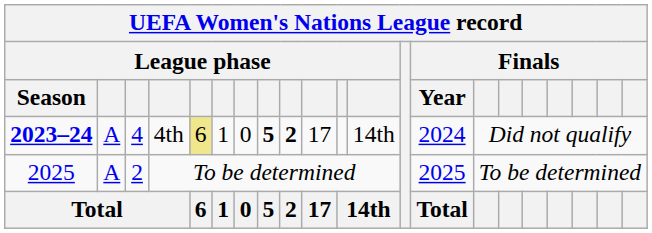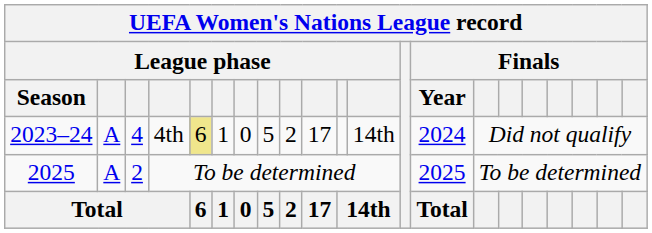(51, 135) bold -> (51, 135) normal
(268, 135) bold -> (268, 135) normal
(291, 135) bold -> (291, 135) normal
